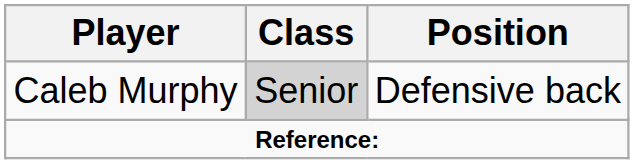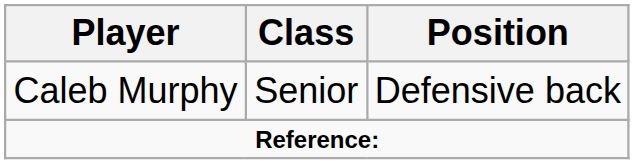(306, 90) lightgrey background -> (306, 90) no background
